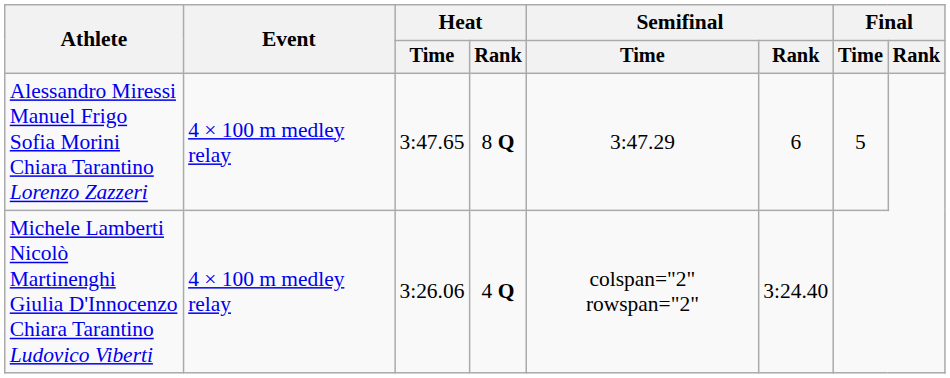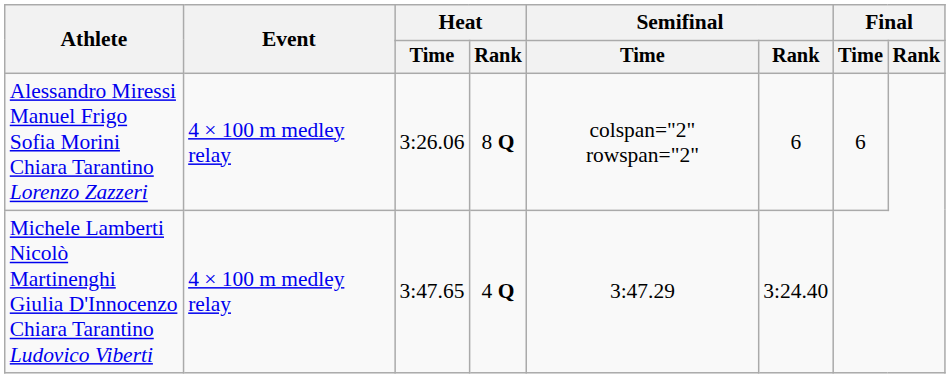(432, 142) 3:47.65 -> (432, 142) 3:26.06
(642, 142) 3:47.29 -> (642, 142) colspan="2" rowspan="2"
(860, 142) 5 -> (860, 142) 6
(432, 291) 3:26.06 -> (432, 291) 3:47.65
(642, 291) colspan="2" rowspan="2" -> (642, 291) 3:47.29
